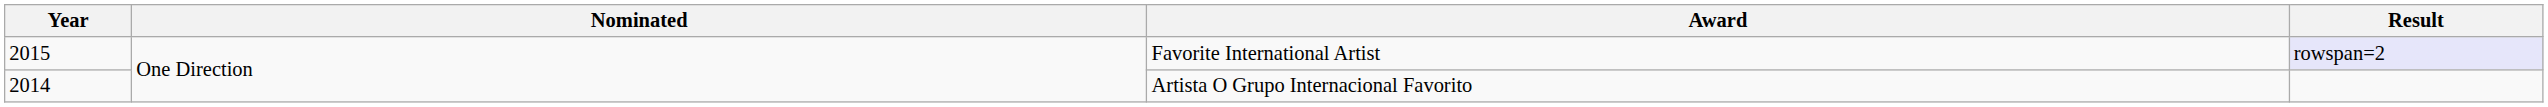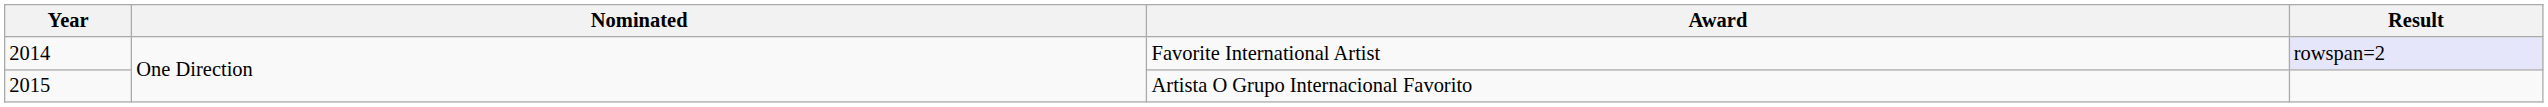(30, 53) 2015 -> (30, 53) 2014
(30, 85) 2014 -> (30, 85) 2015
